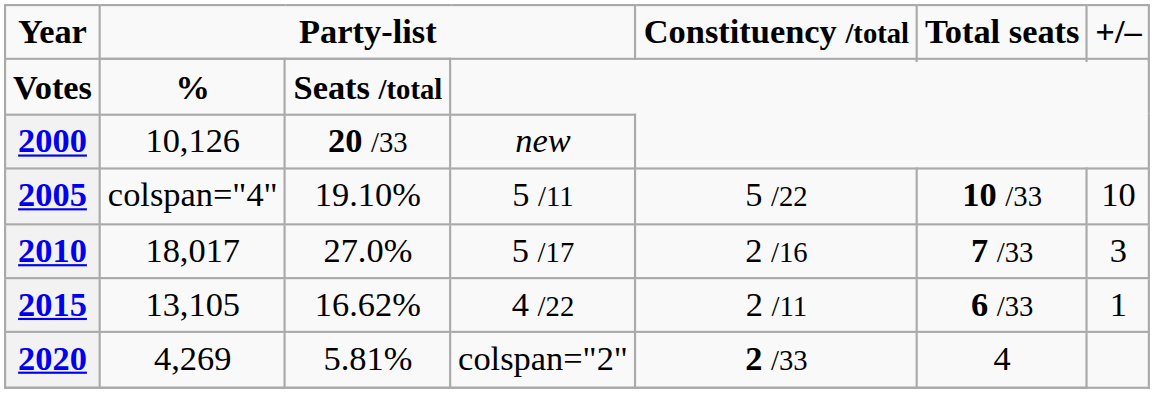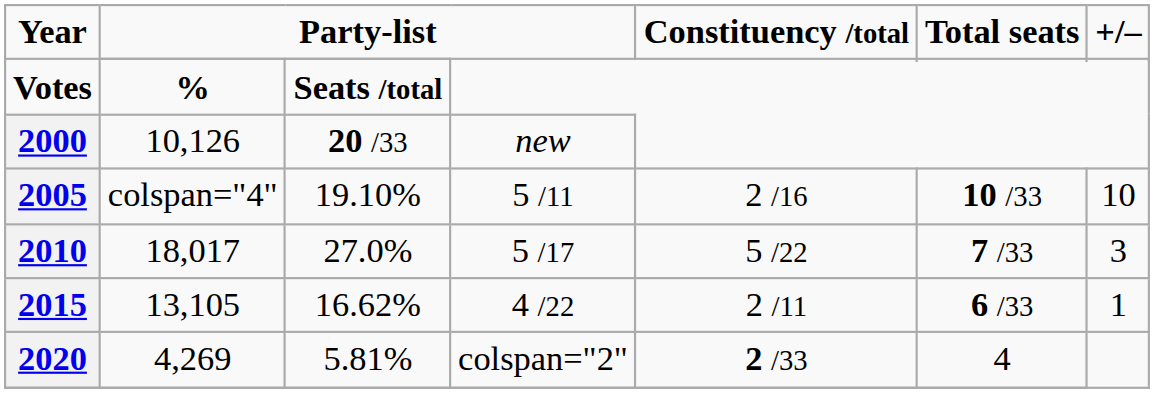(776, 195) 5 /22 -> (776, 195) 2 /16
(776, 250) 2 /16 -> (776, 250) 5 /22
